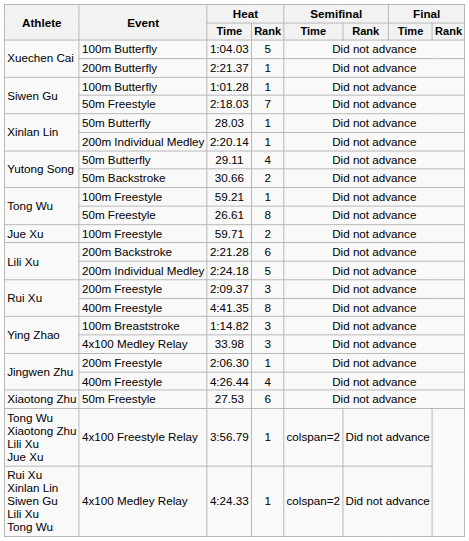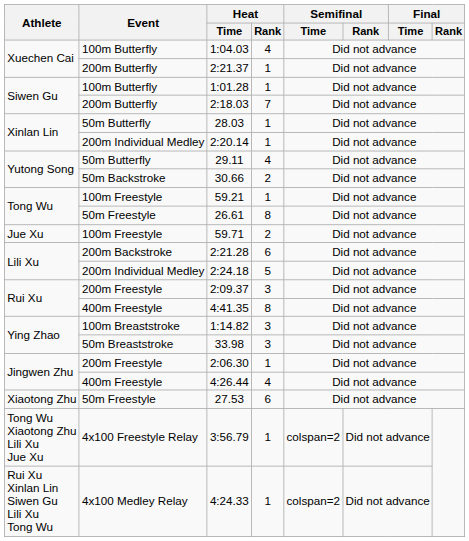(268, 50) 5 -> (268, 50) 4
(119, 105) 50m Freestyle -> (120, 105) 200m Butterfly
(135, 345) 4x100 Medley Relay -> (128, 345) 50m Breaststroke
